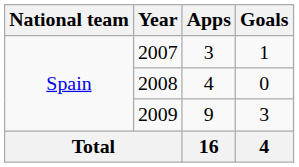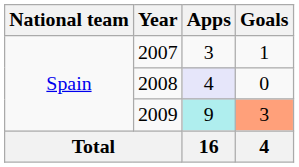(209, 83) no background -> (209, 83) lavender background
(209, 114) no background -> (209, 114) paleturquoise background
(264, 114) no background -> (264, 114) lightsalmon background
